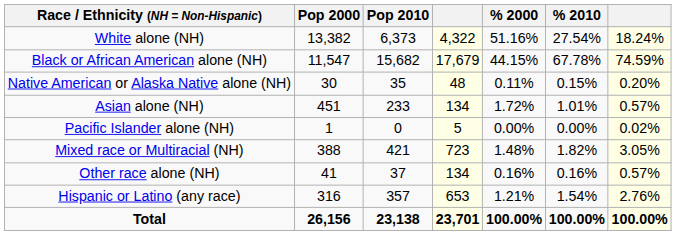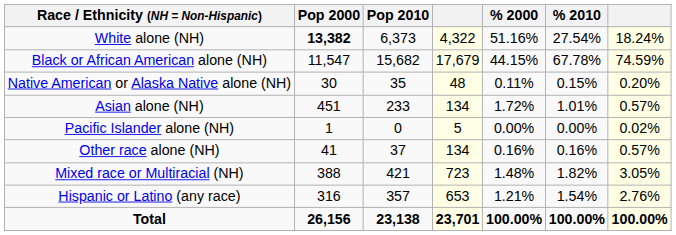(329, 38) normal -> (329, 38) bold
rows swapped: (149, 173) <-> (149, 151)
